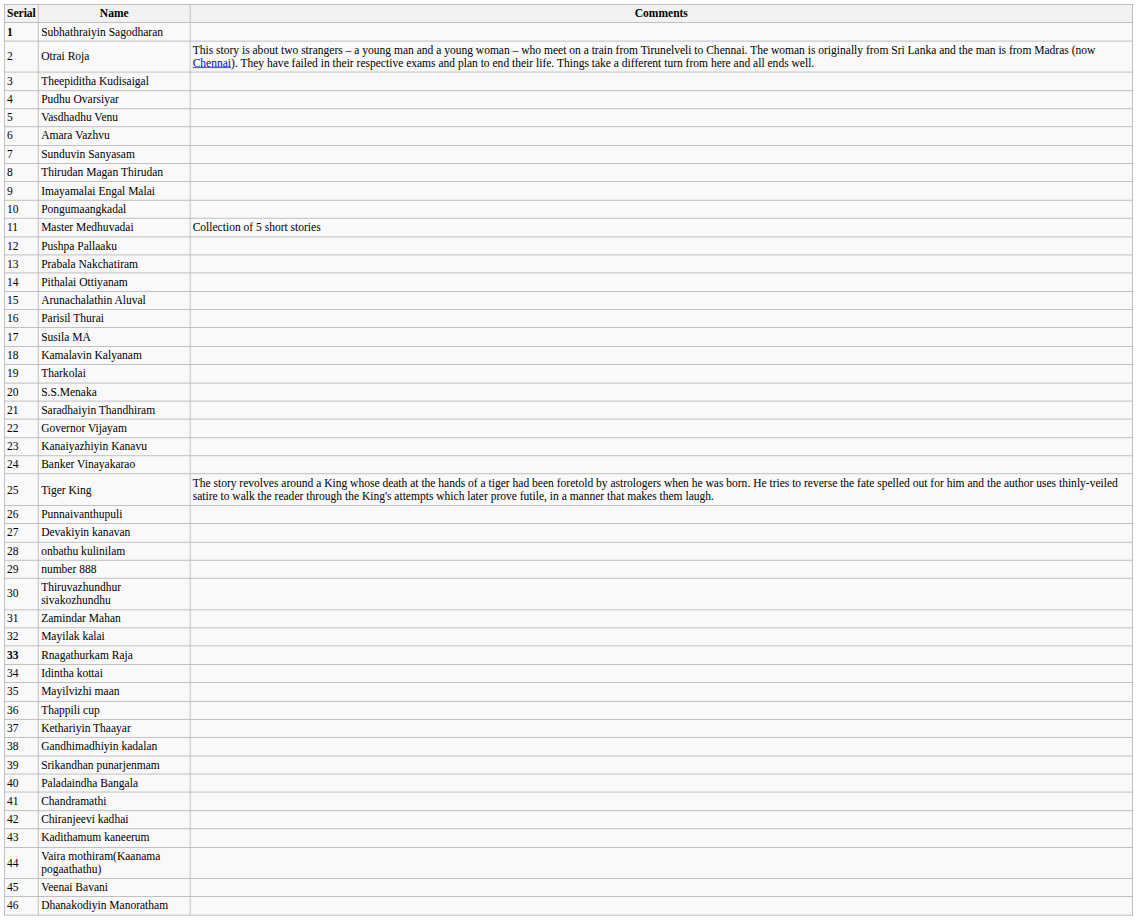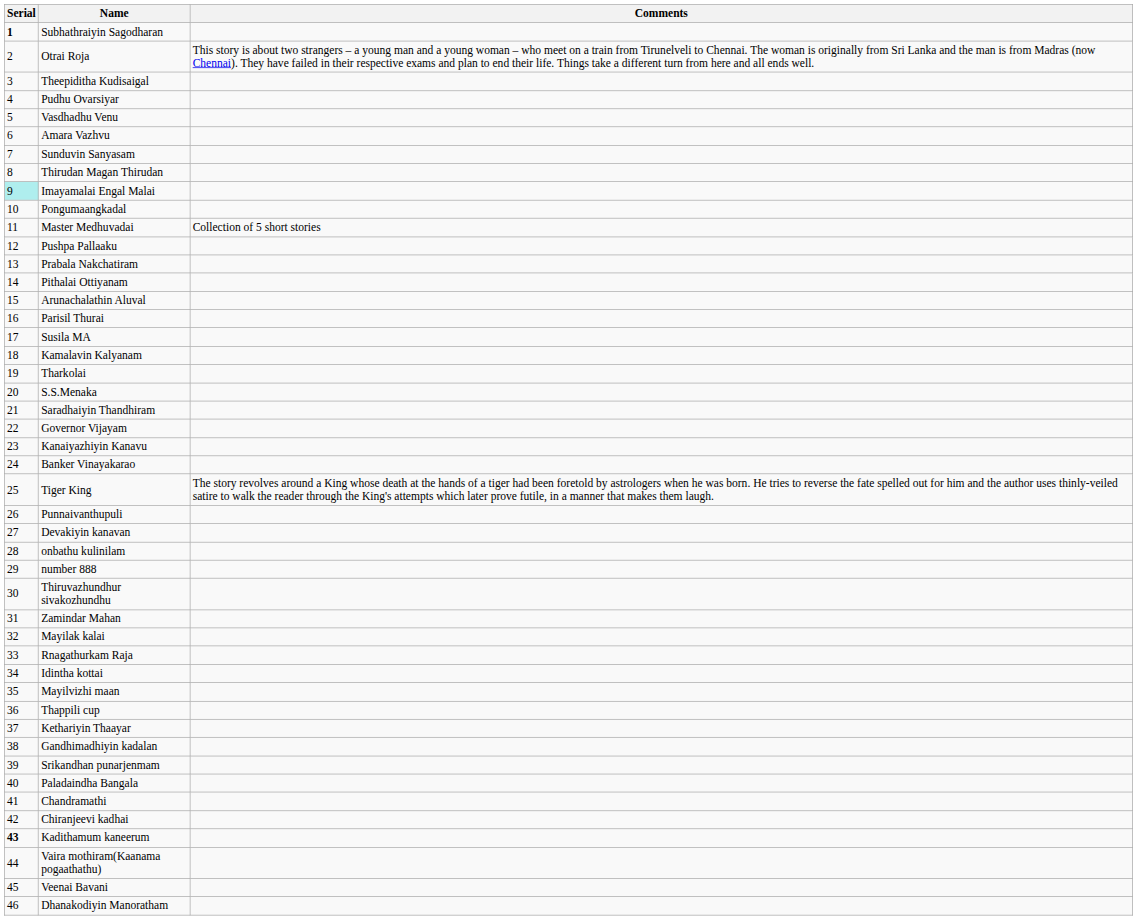(10, 191) no background -> (10, 191) paleturquoise background
(13, 655) bold -> (13, 655) normal
(13, 838) normal -> (13, 838) bold
